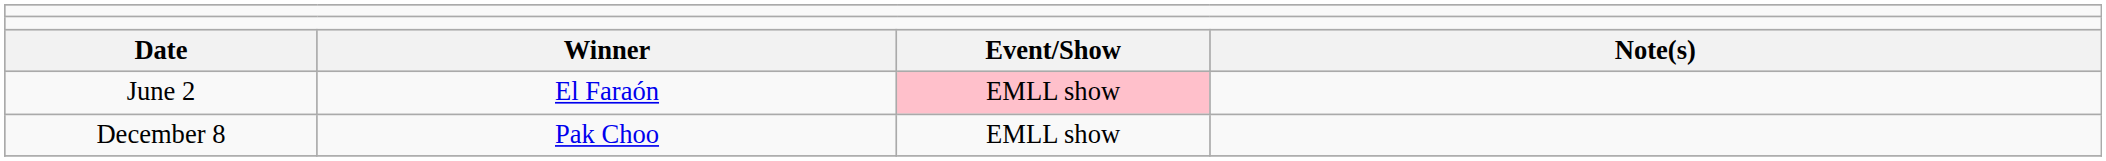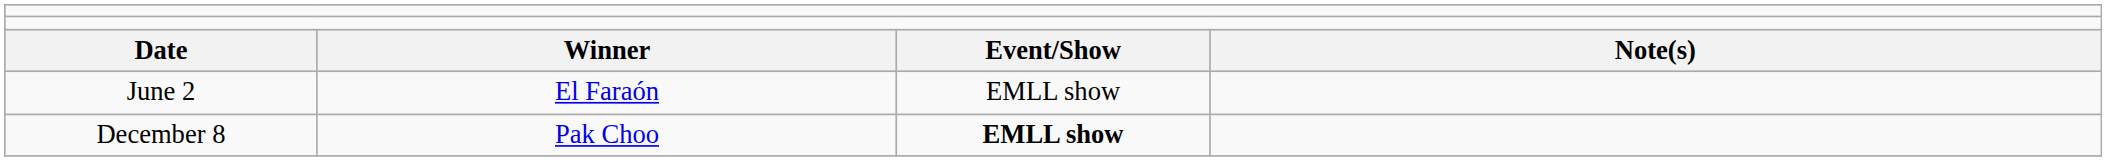(1053, 92) pink background -> (1053, 92) no background
(1053, 134) normal -> (1053, 134) bold
